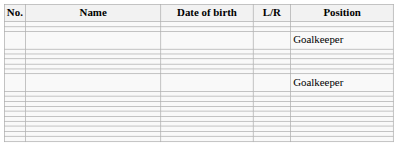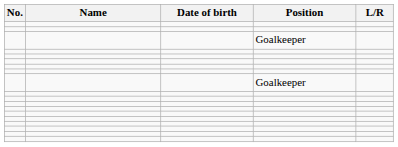columns swapped: (342, 13) <-> (272, 13)
